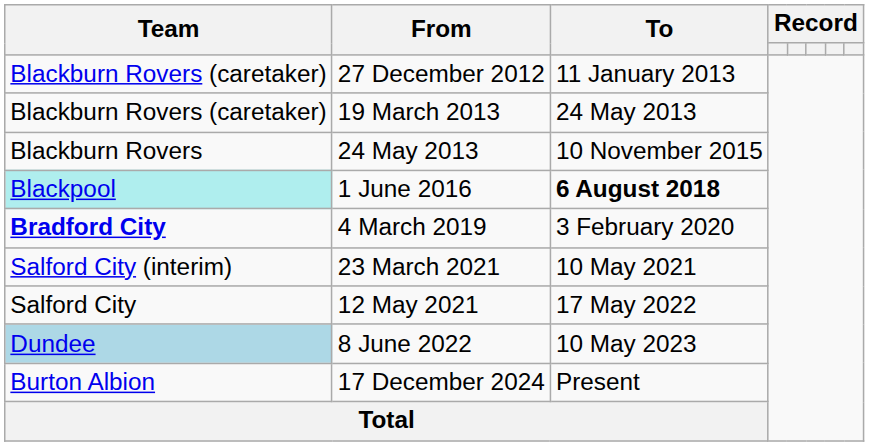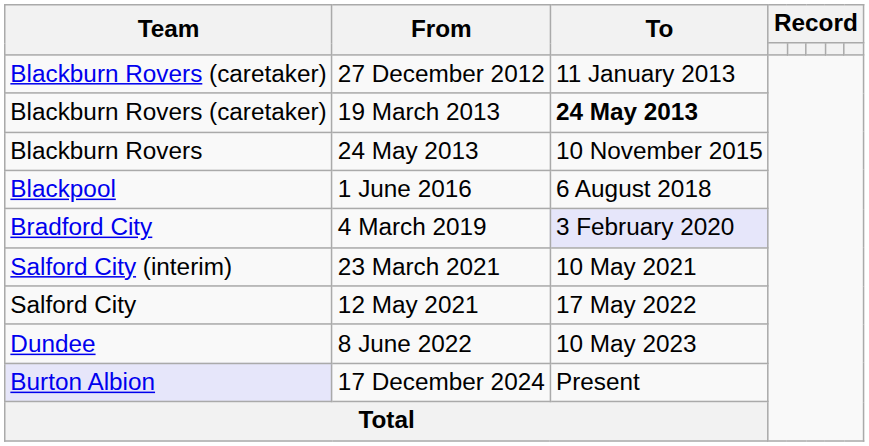(626, 112) normal -> (627, 112) bold
(63, 189) paleturquoise background -> (63, 189) no background
(638, 189) bold -> (634, 189) normal
(88, 227) bold -> (81, 227) normal
(645, 227) no background -> (645, 227) lavender background
(53, 343) lightblue background -> (53, 343) no background
(83, 382) no background -> (83, 382) lavender background
